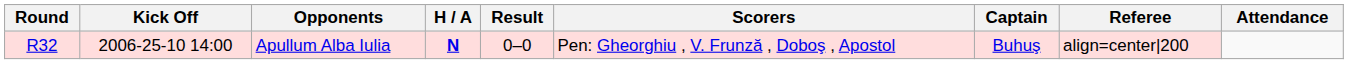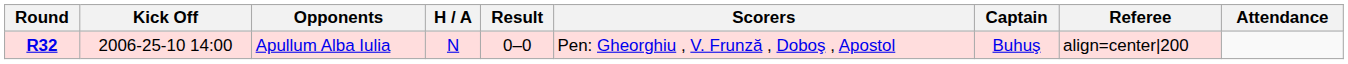(42, 44) normal -> (42, 44) bold
(453, 44) bold -> (453, 44) normal
